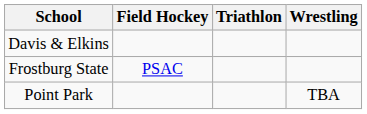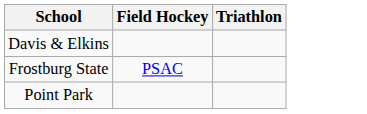- column: (324, 17)
